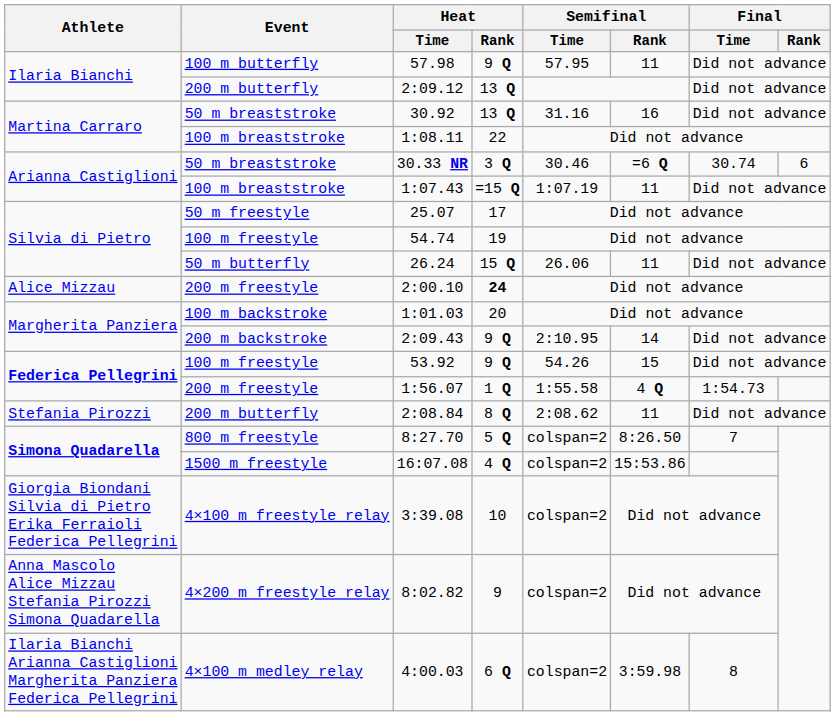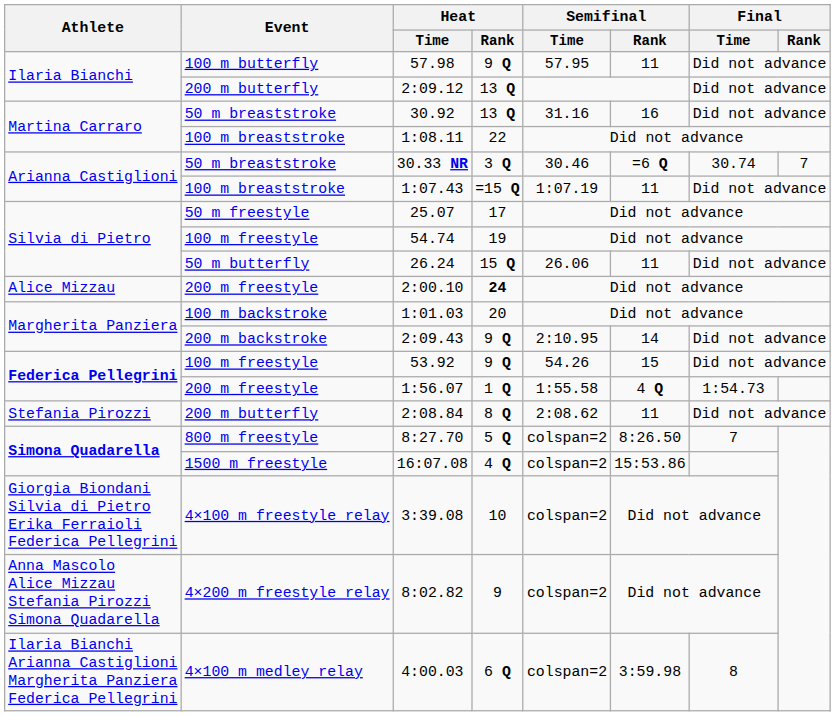(804, 164) 6 -> (804, 164) 7
